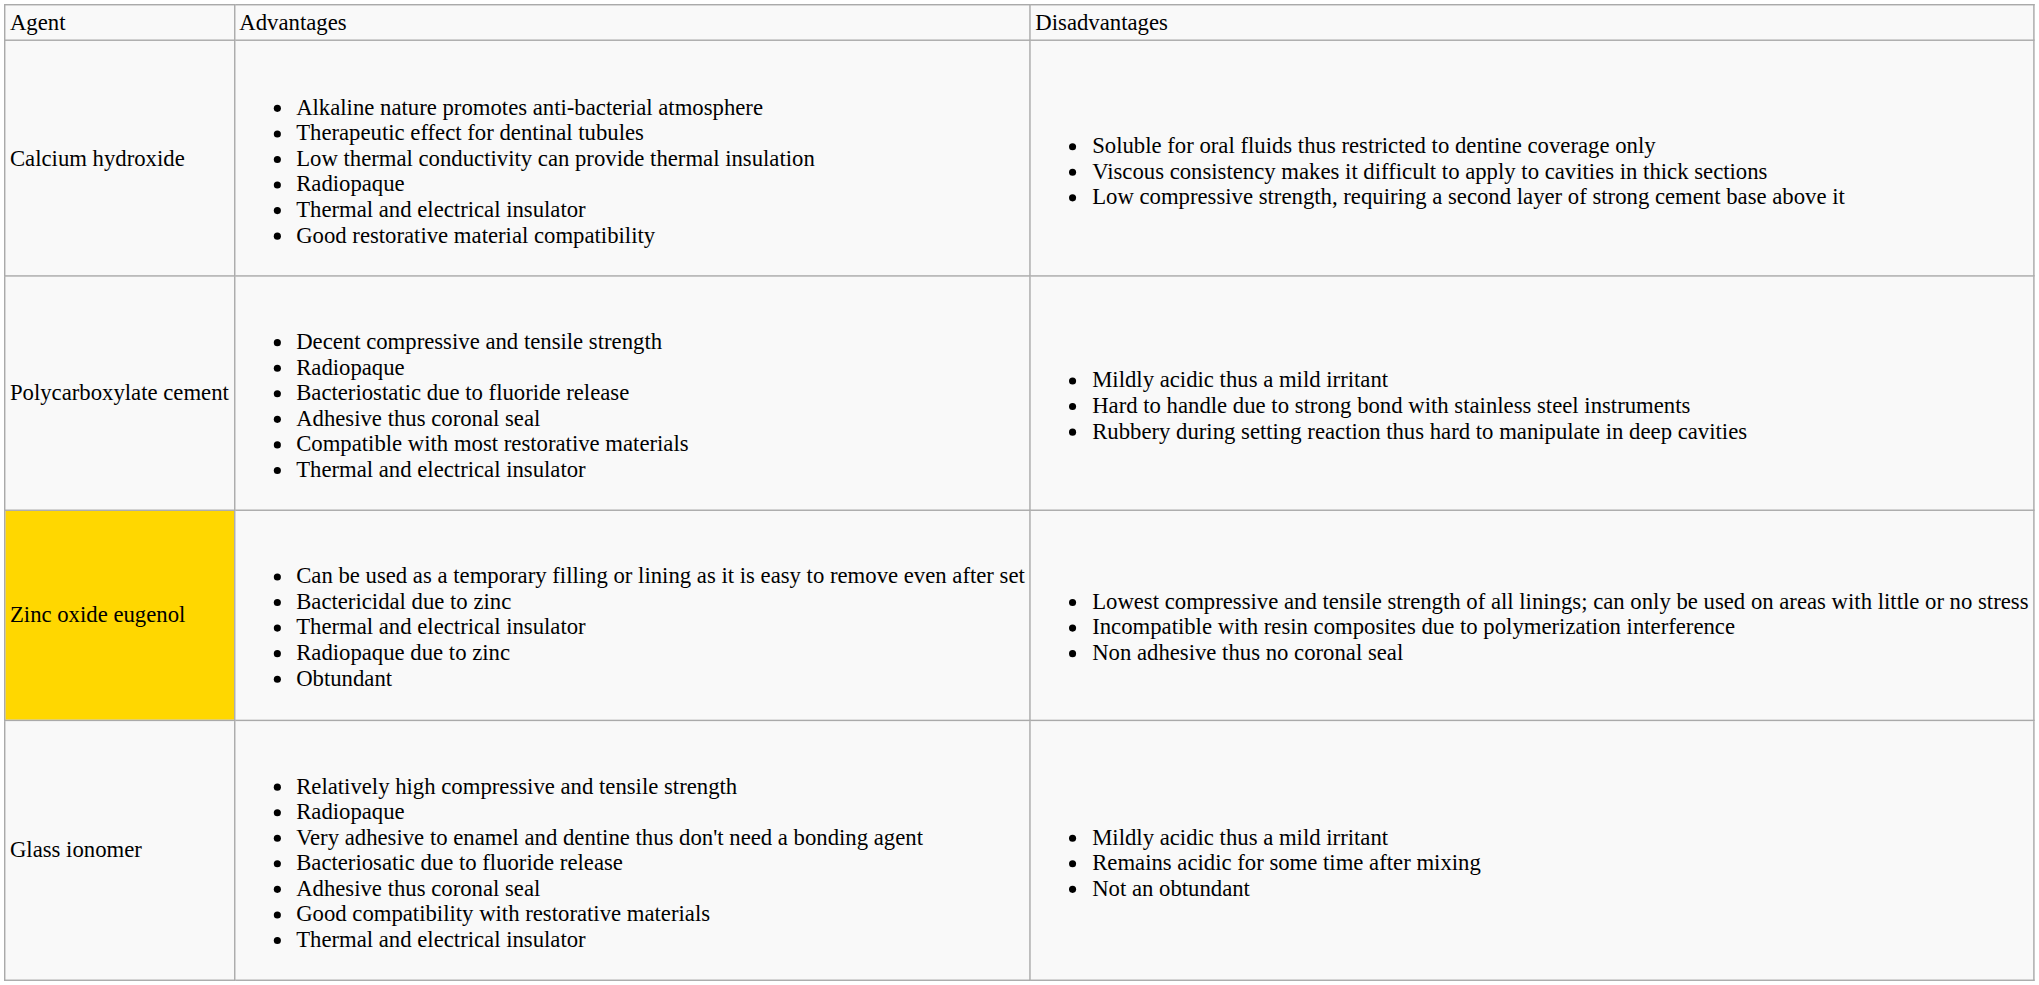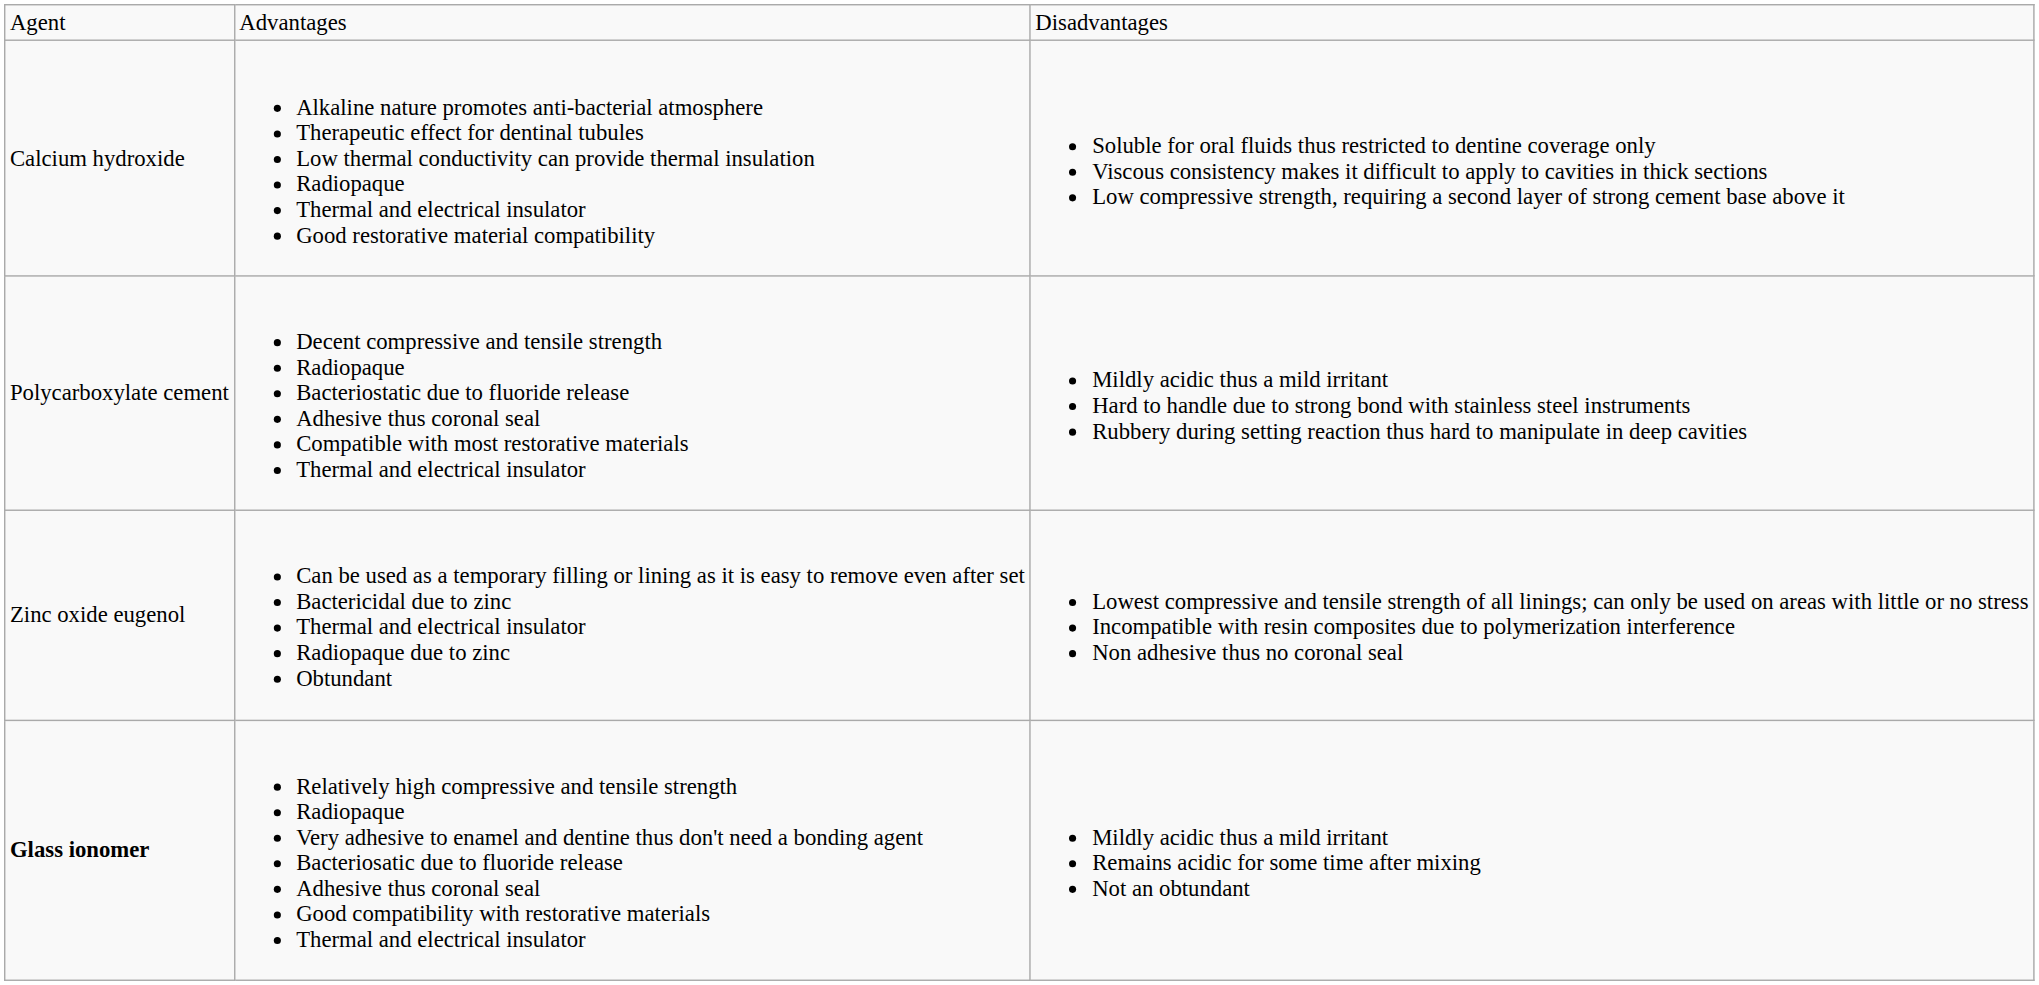(98, 614) gold background -> (98, 614) no background
(76, 849) normal -> (80, 849) bold
